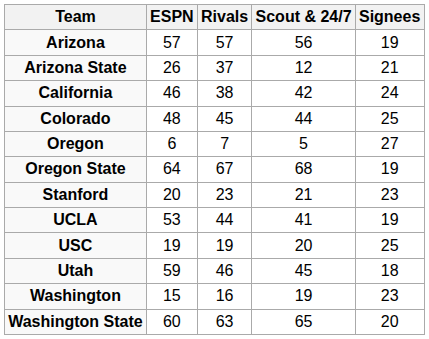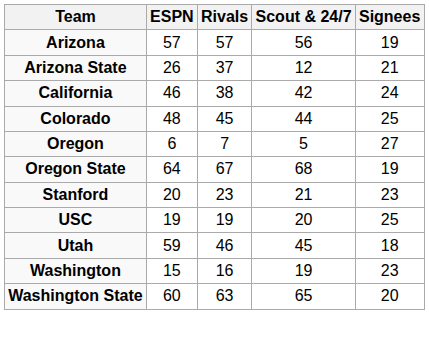- row: (75, 220)
